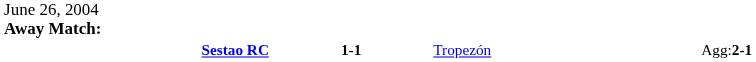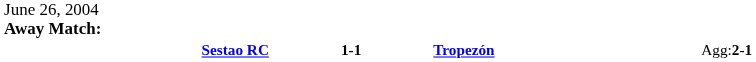(462, 50) normal -> (464, 50) bold
